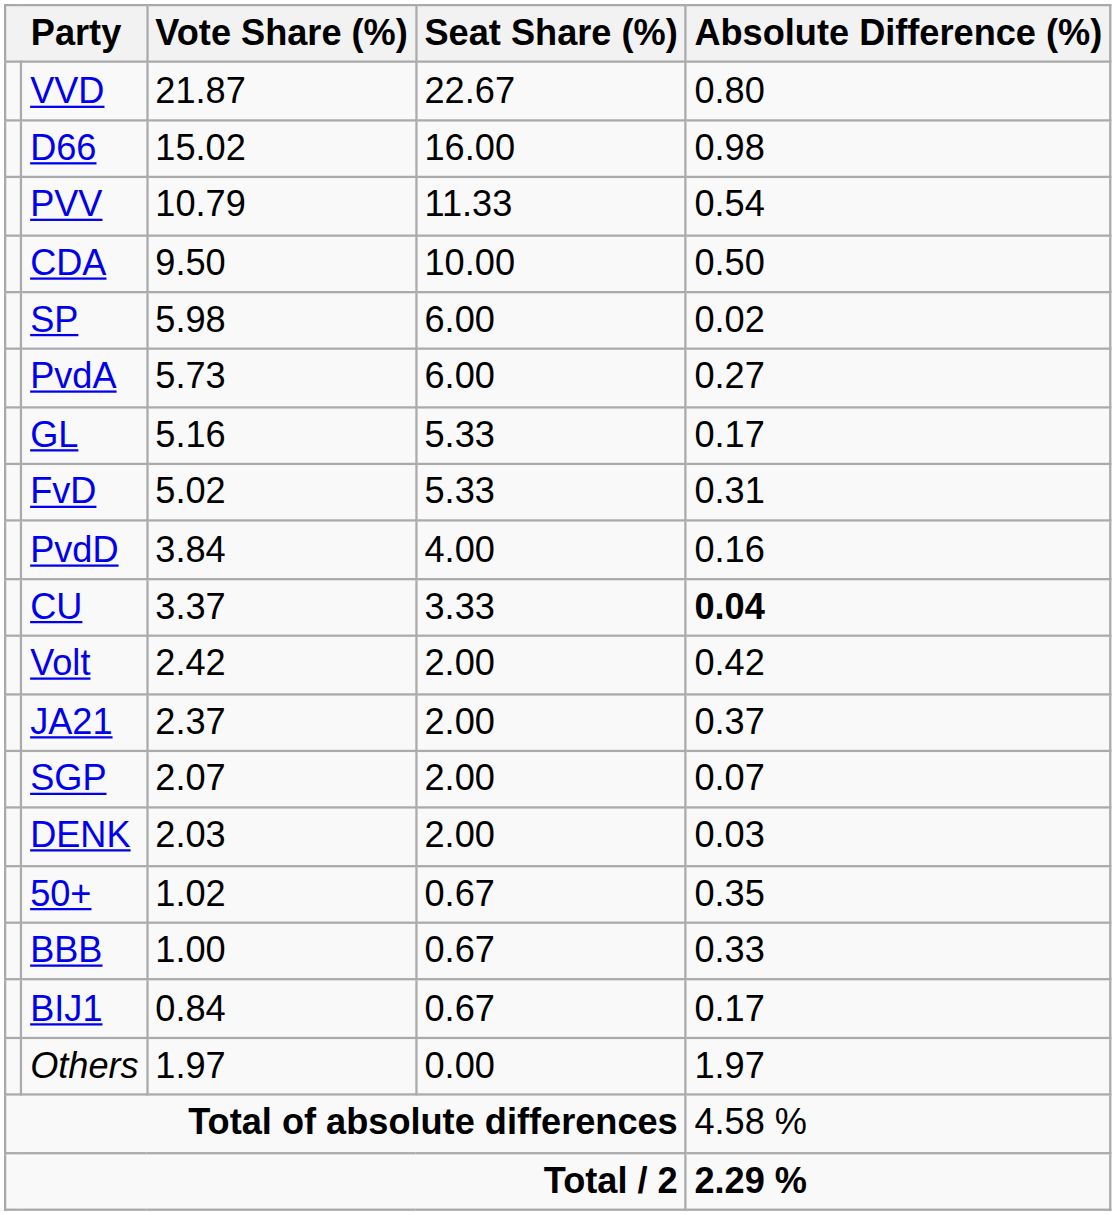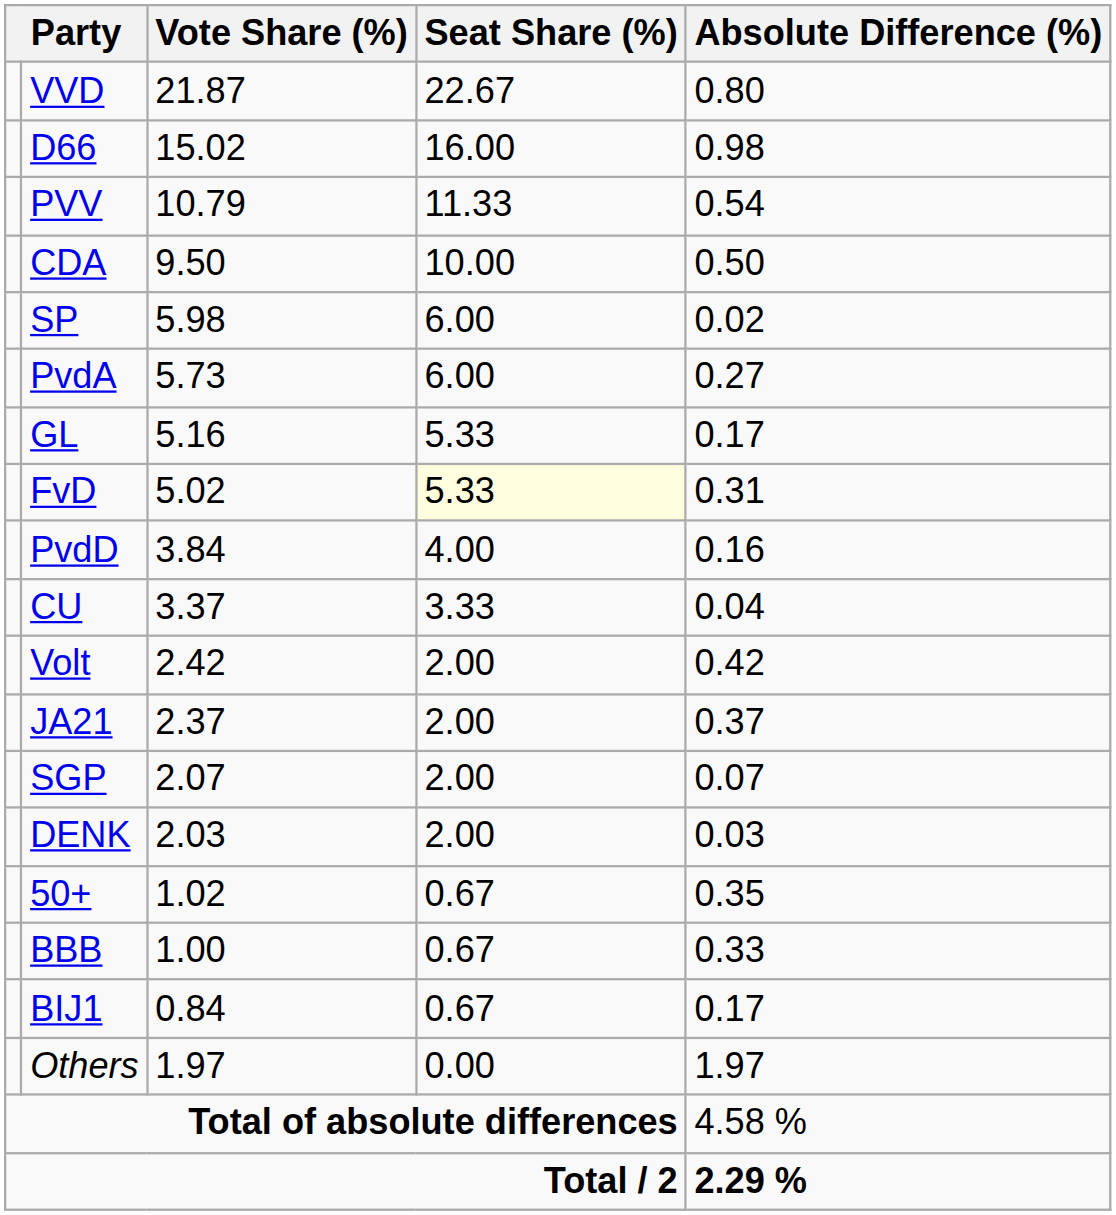(460, 491) no background -> (460, 491) lightyellow background
(730, 606) bold -> (730, 606) normal
